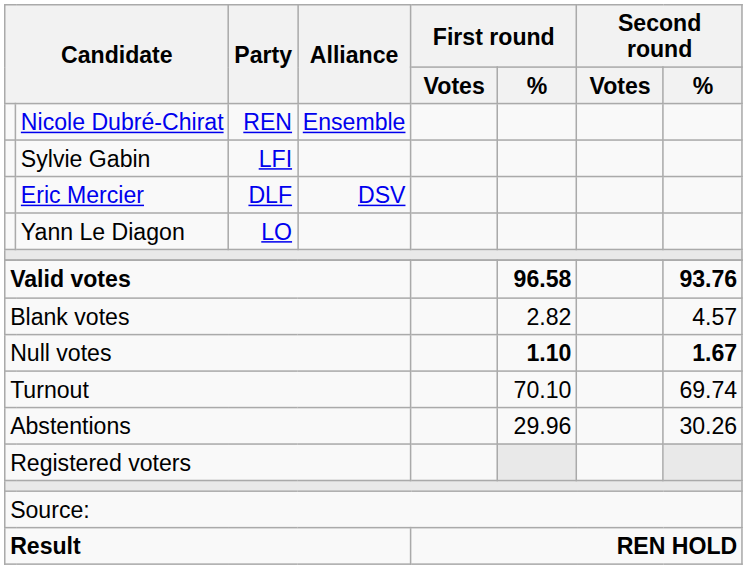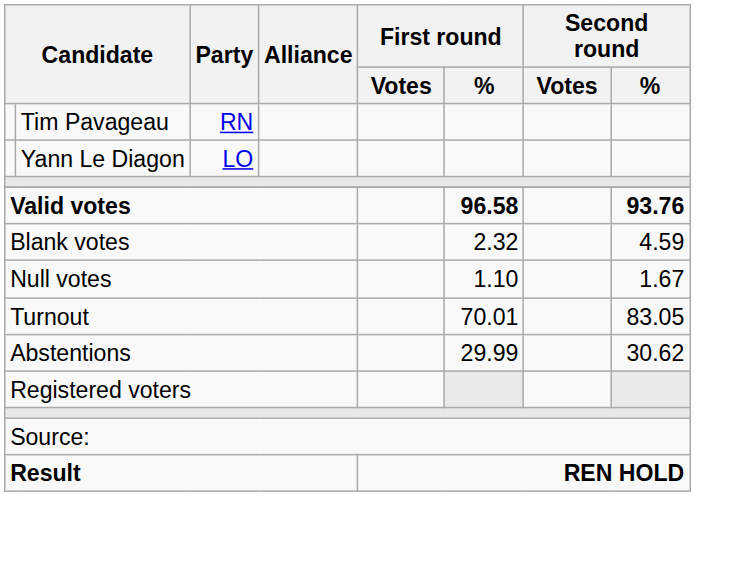- row: (122, 122)
+ row: (95, 122)
- row: (86, 159)
- row: (82, 195)
(549, 316) 2.82 -> (496, 243) 2.32
(715, 316) 4.57 -> (662, 243) 4.59
(549, 352) bold -> (496, 279) normal
(715, 352) bold -> (662, 279) normal
(542, 389) 70.10 -> (489, 316) 70.01
(708, 389) 69.74 -> (655, 316) 83.05
(542, 426) 29.96 -> (489, 352) 29.99
(708, 426) 30.26 -> (655, 352) 30.62
